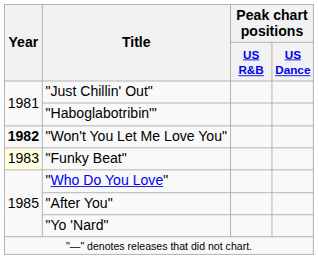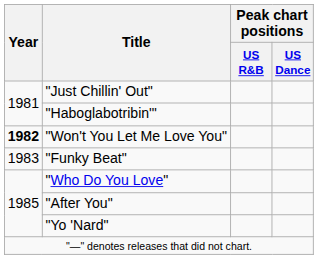(23, 158) lightyellow background -> (23, 158) no background
